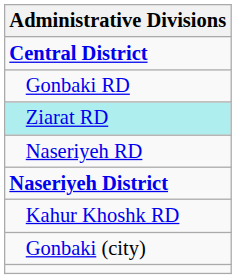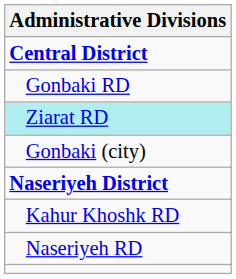(84, 150) Naseriyeh RD -> (86, 150) Gonbaki (city)
(86, 248) Gonbaki (city) -> (84, 248) Naseriyeh RD
